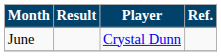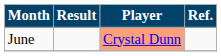(142, 39) no background -> (142, 39) lightsalmon background
